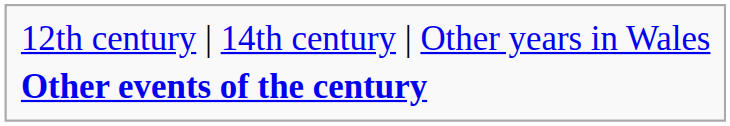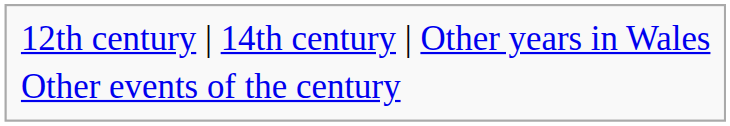(224, 86) bold -> (211, 86) normal
